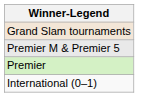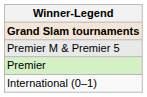(69, 31) normal -> (73, 31) bold
